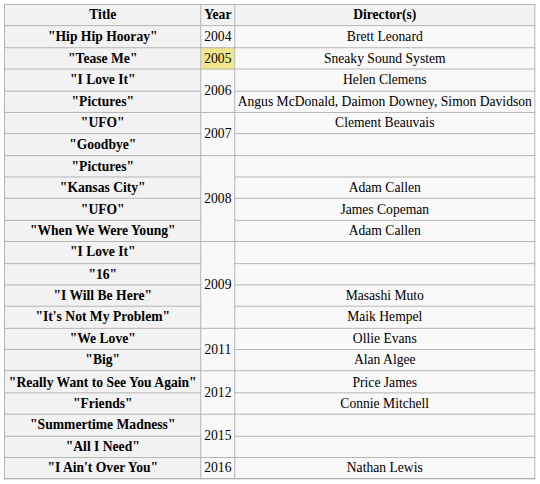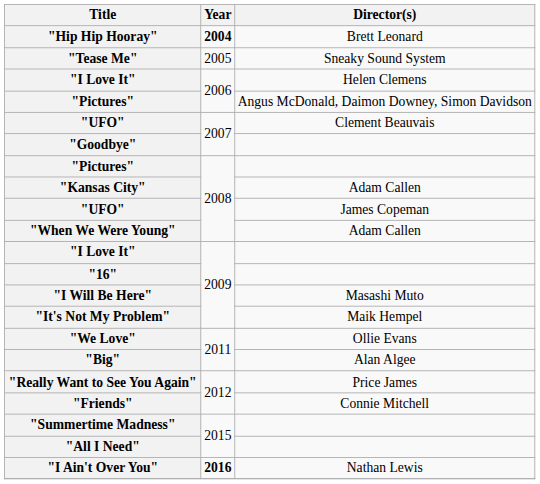(218, 36) normal -> (218, 36) bold
(218, 58) khaki background -> (218, 58) no background
(218, 468) normal -> (218, 468) bold
